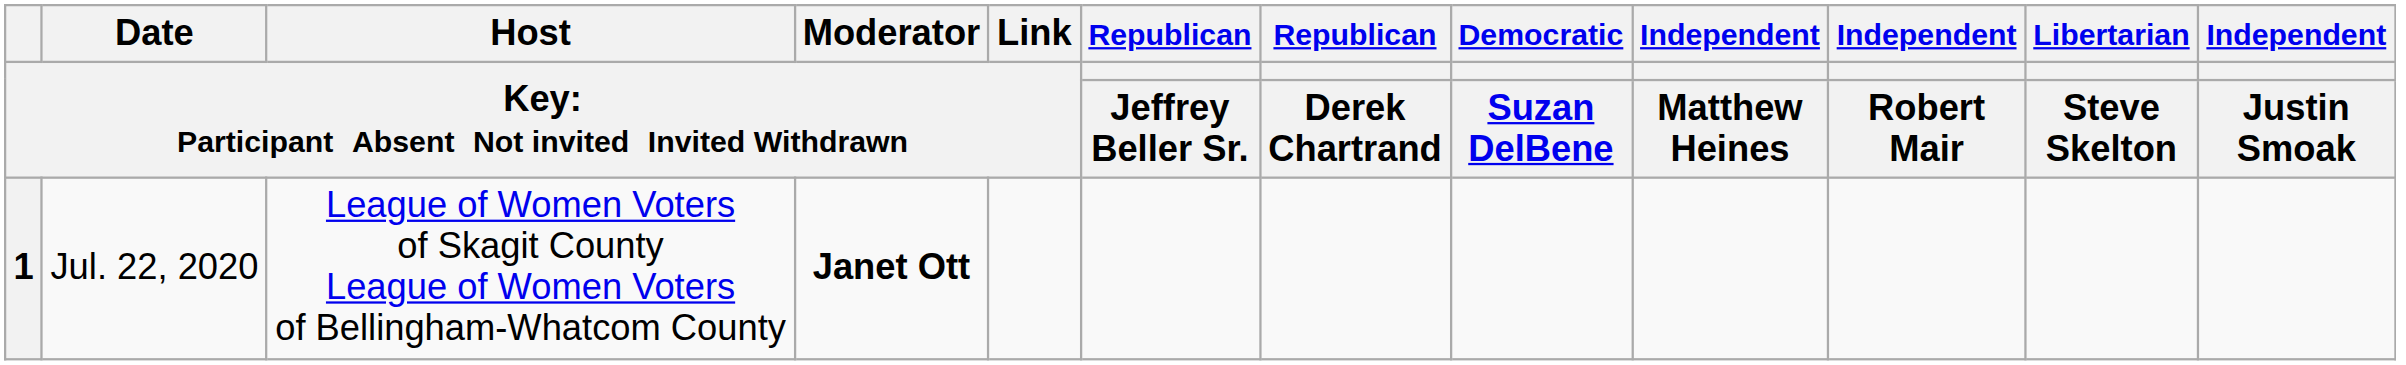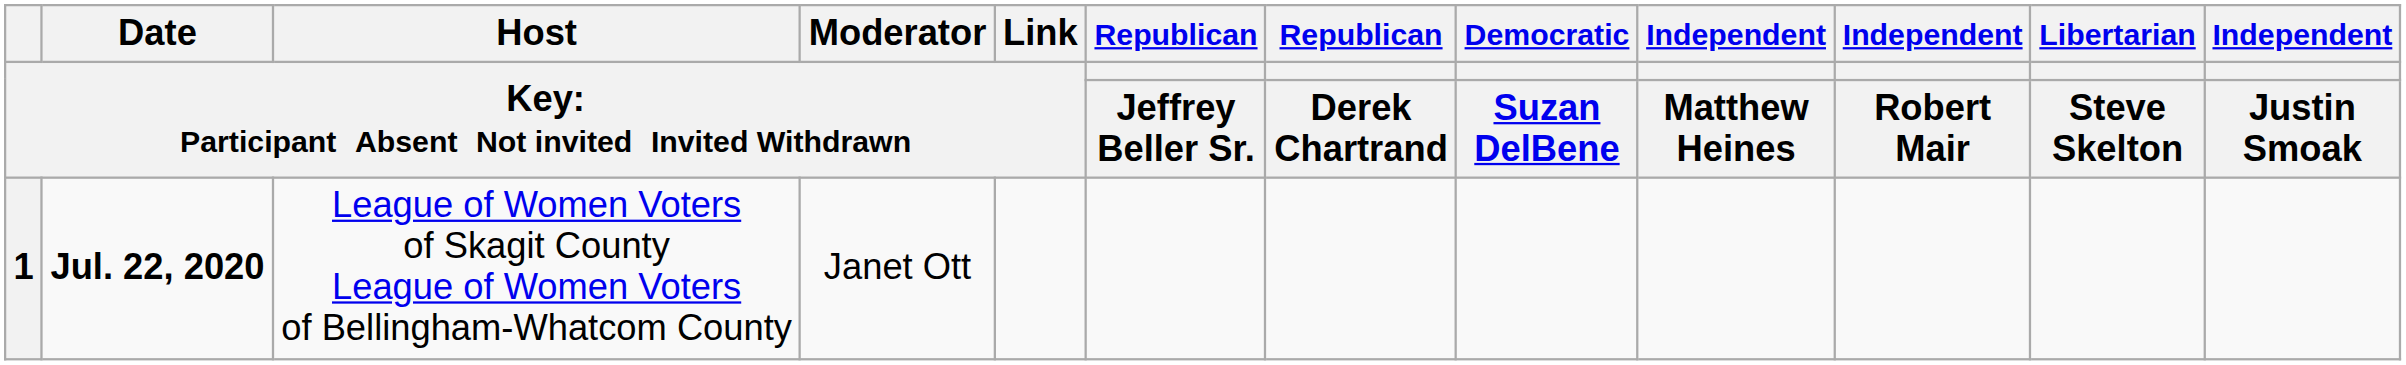(154, 267) normal -> (157, 267) bold
(891, 267) bold -> (898, 267) normal
